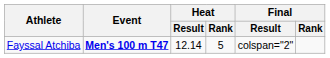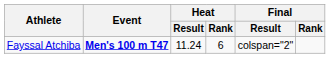(188, 45) 12.14 -> (188, 45) 11.24
(221, 45) 5 -> (221, 45) 6
